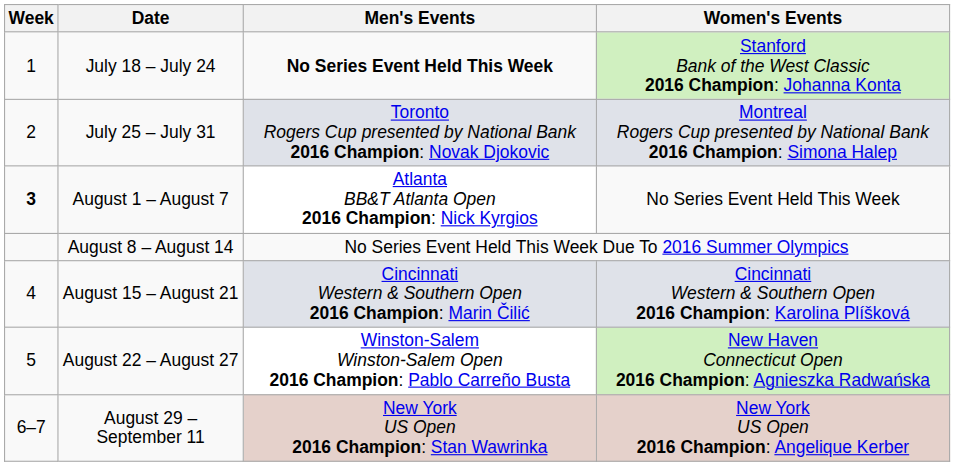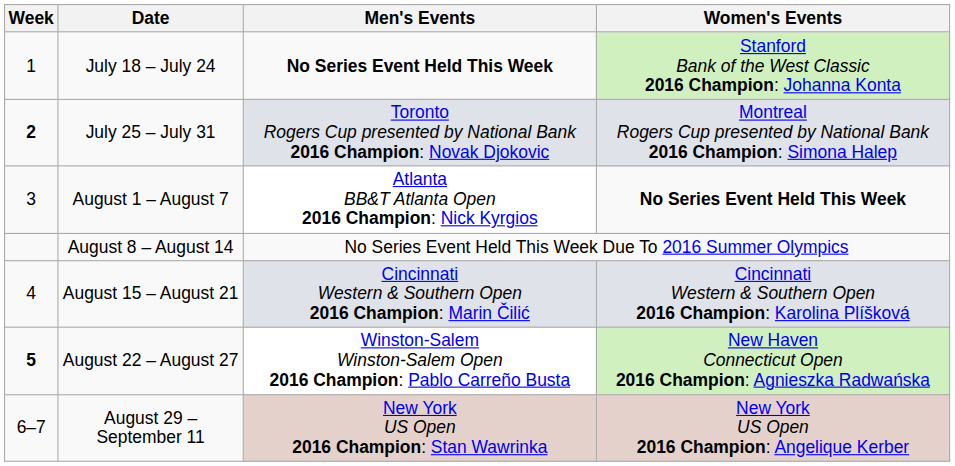(31, 132) normal -> (31, 132) bold
(31, 199) bold -> (31, 199) normal
(773, 199) normal -> (773, 199) bold
(31, 360) normal -> (31, 360) bold
